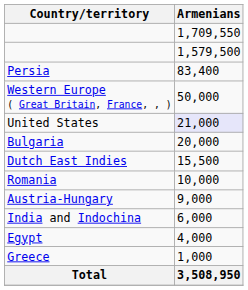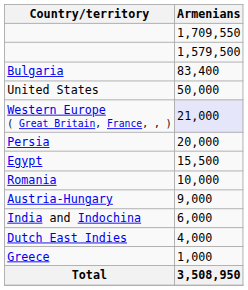(28, 71) Persia -> (35, 71) Bulgaria
(89, 97) Western Europe ( Great Britain, France, , ) -> (53, 90) United States
(53, 123) United States -> (89, 116) Western Europe ( Great Britain, France, , )
(35, 142) Bulgaria -> (28, 142) Persia
(67, 161) Dutch East Indies -> (25, 161) Egypt
(25, 237) Egypt -> (67, 237) Dutch East Indies
